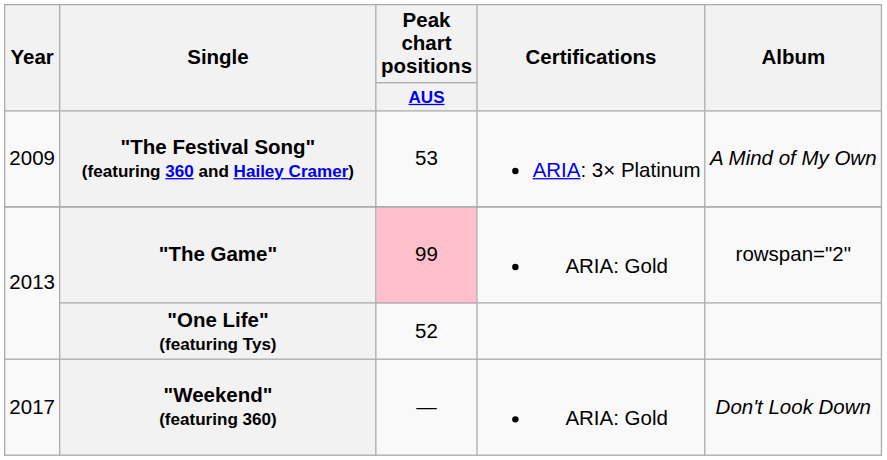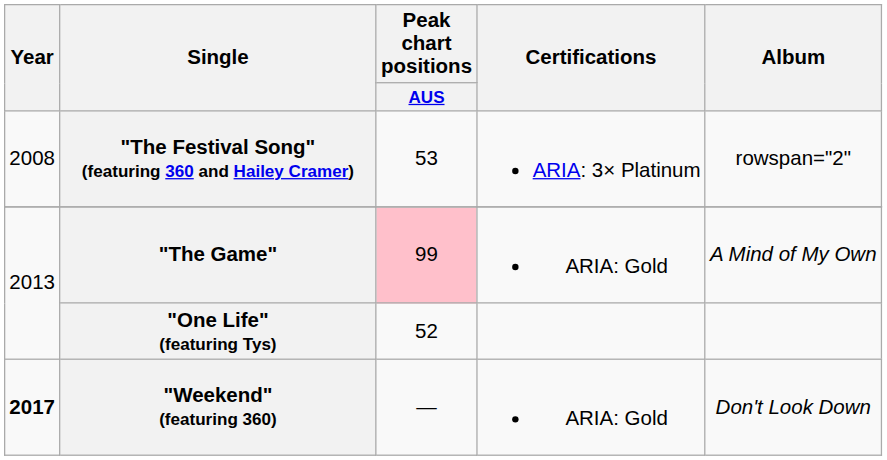(32, 158) 2009 -> (32, 158) 2008
(793, 158) A Mind of My Own -> (793, 158) rowspan="2"
(793, 255) rowspan="2" -> (793, 255) A Mind of My Own
(32, 407) normal -> (32, 407) bold
